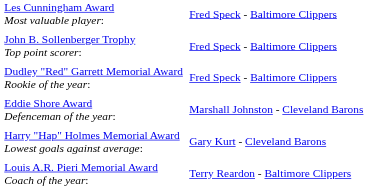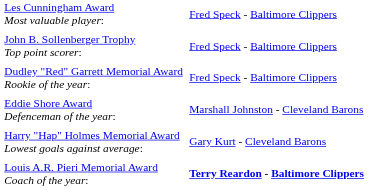(270, 173) normal -> (277, 173) bold
